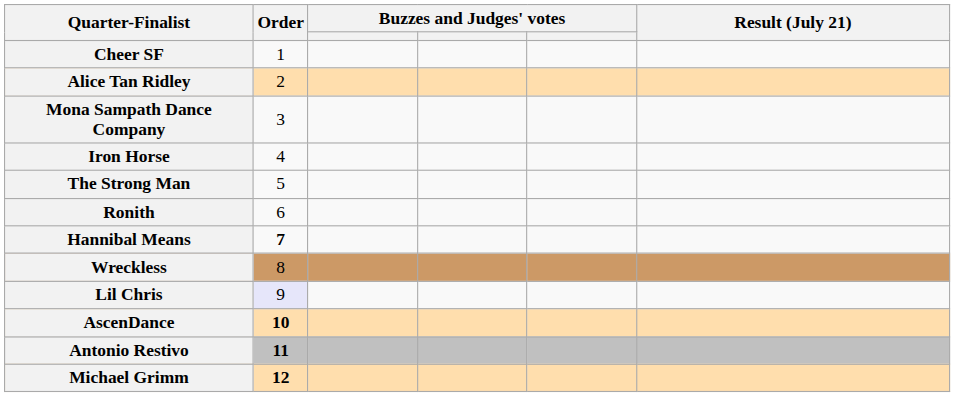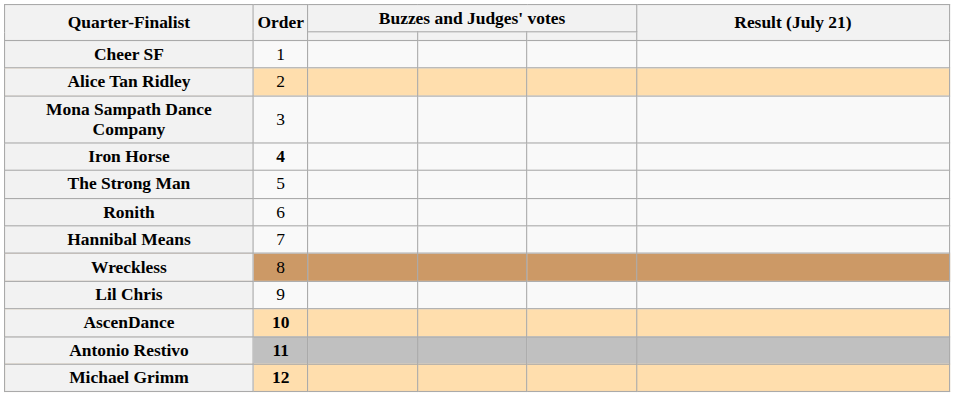(281, 156) normal -> (281, 156) bold
(281, 239) bold -> (281, 239) normal
(281, 294) lavender background -> (281, 294) no background
